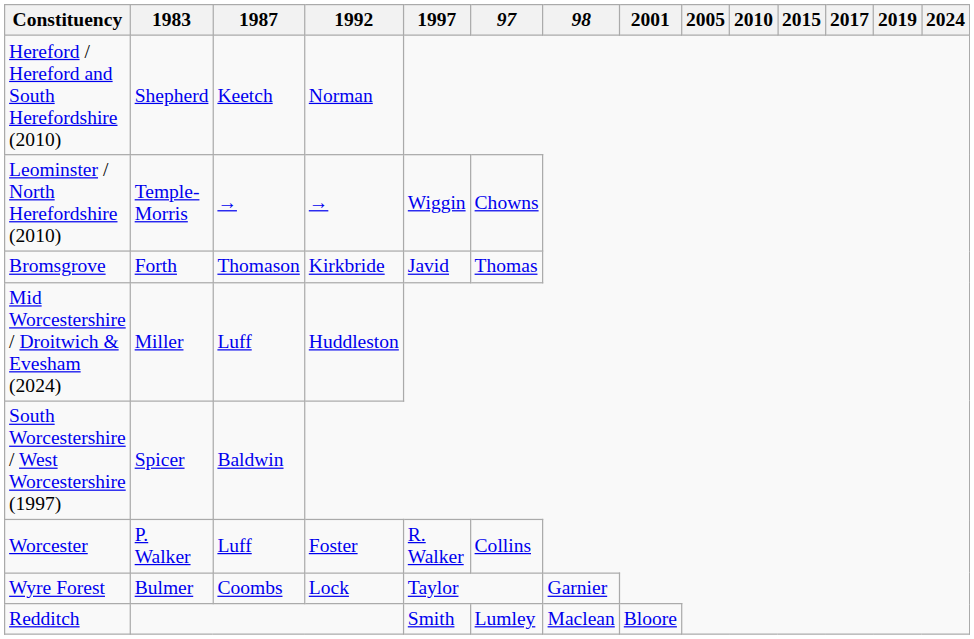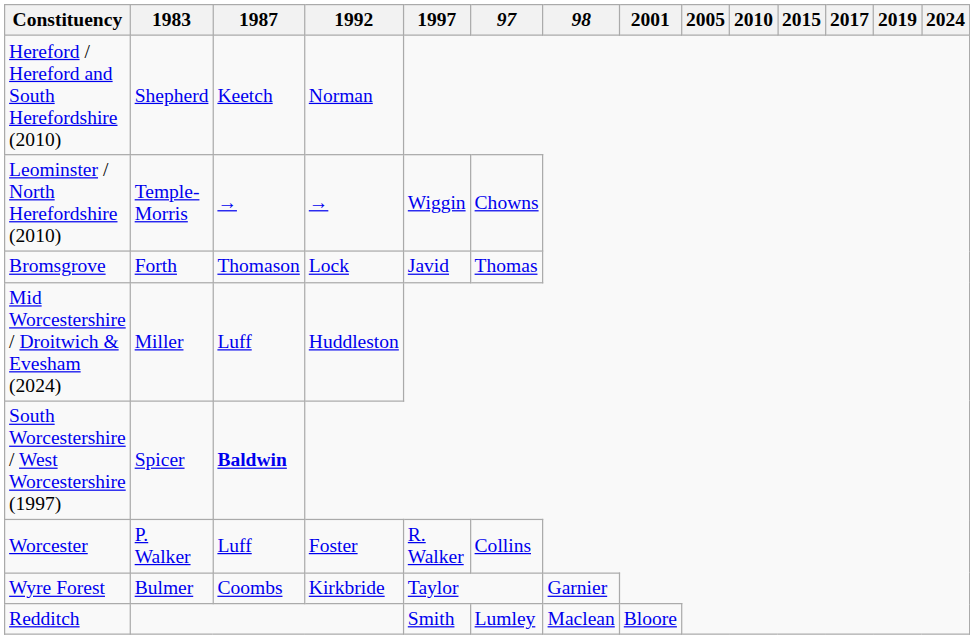(347, 266) Kirkbride -> (329, 266) Lock
(250, 460) normal -> (252, 460) bold
(329, 588) Lock -> (347, 588) Kirkbride
